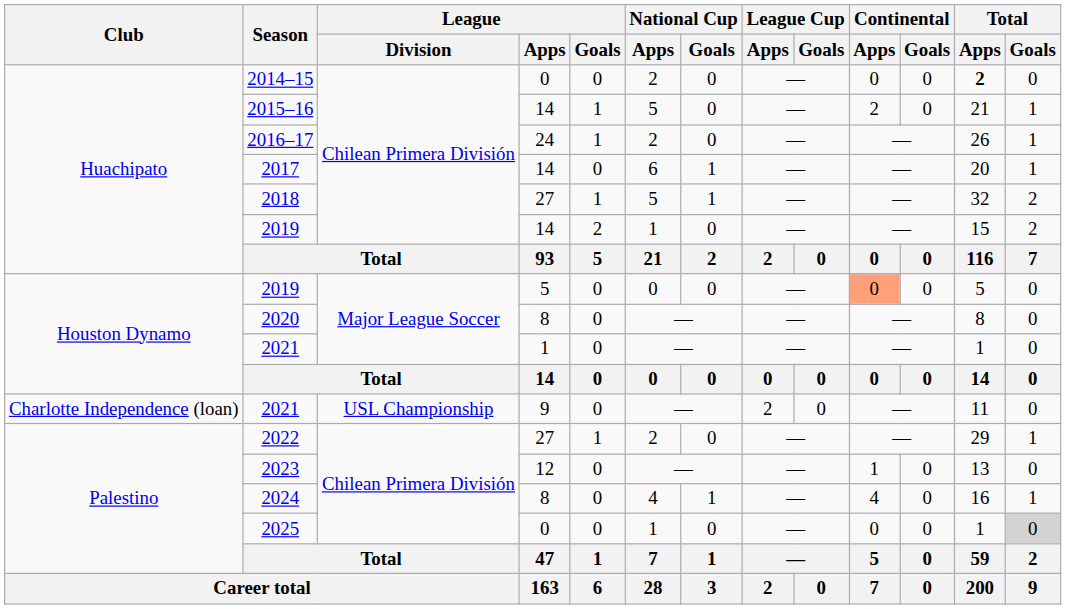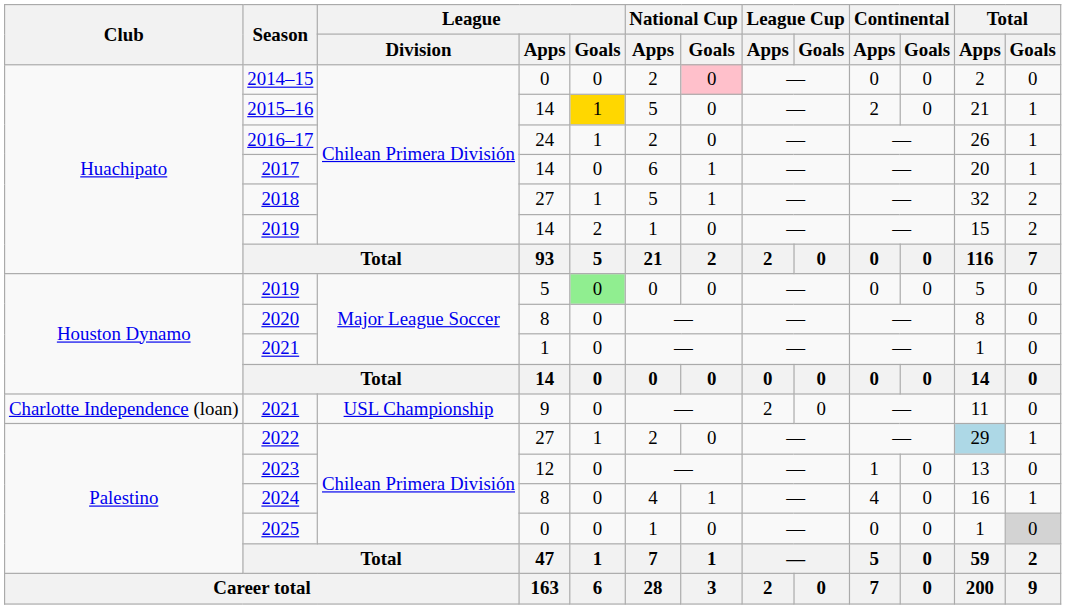(712, 79) no background -> (712, 79) pink background
(980, 79) bold -> (980, 79) normal
(597, 109) no background -> (597, 109) gold background
(597, 288) no background -> (597, 288) lightgreen background
(874, 288) lightsalmon background -> (874, 288) no background
(980, 438) no background -> (980, 438) lightblue background
